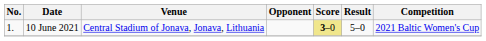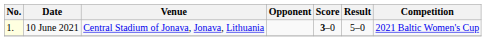(10, 28) no background -> (10, 28) lightyellow background
(328, 28) khaki background -> (328, 28) no background
